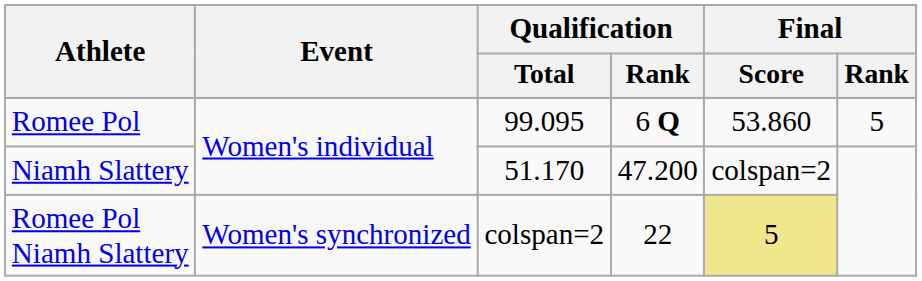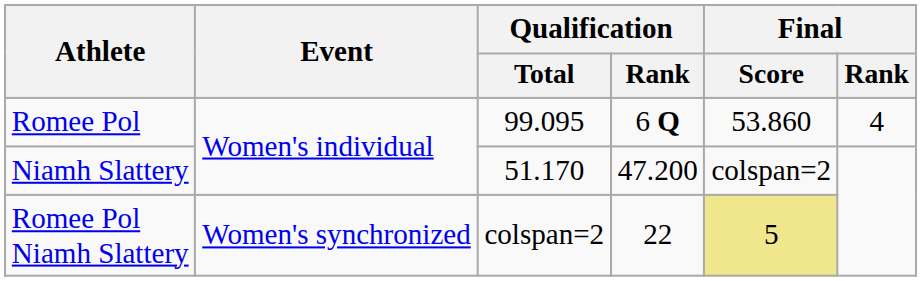(877, 122) 5 -> (877, 122) 4
